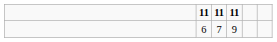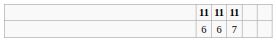(219, 29) 7 -> (219, 29) 6
(234, 29) 9 -> (234, 29) 7
